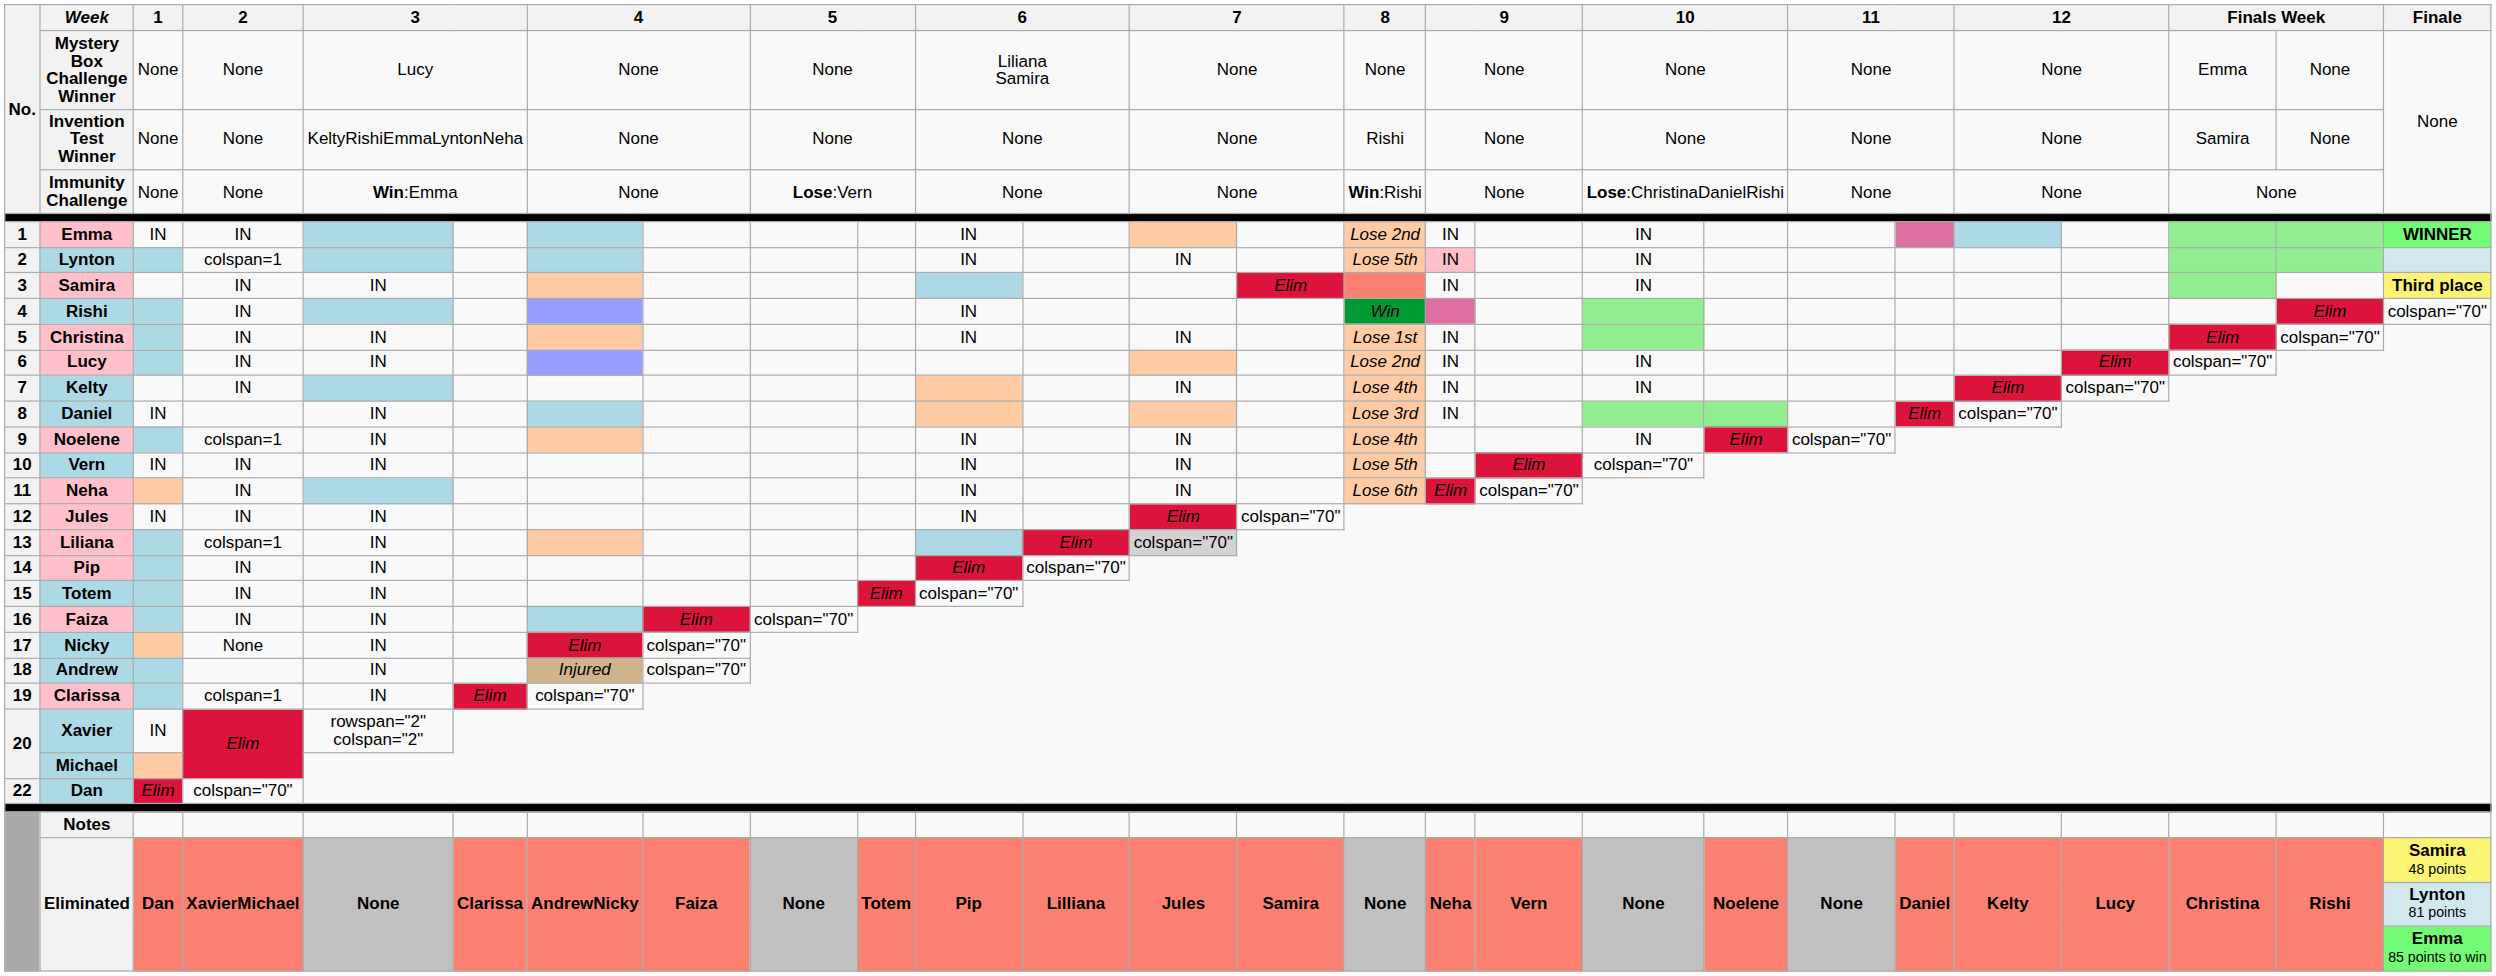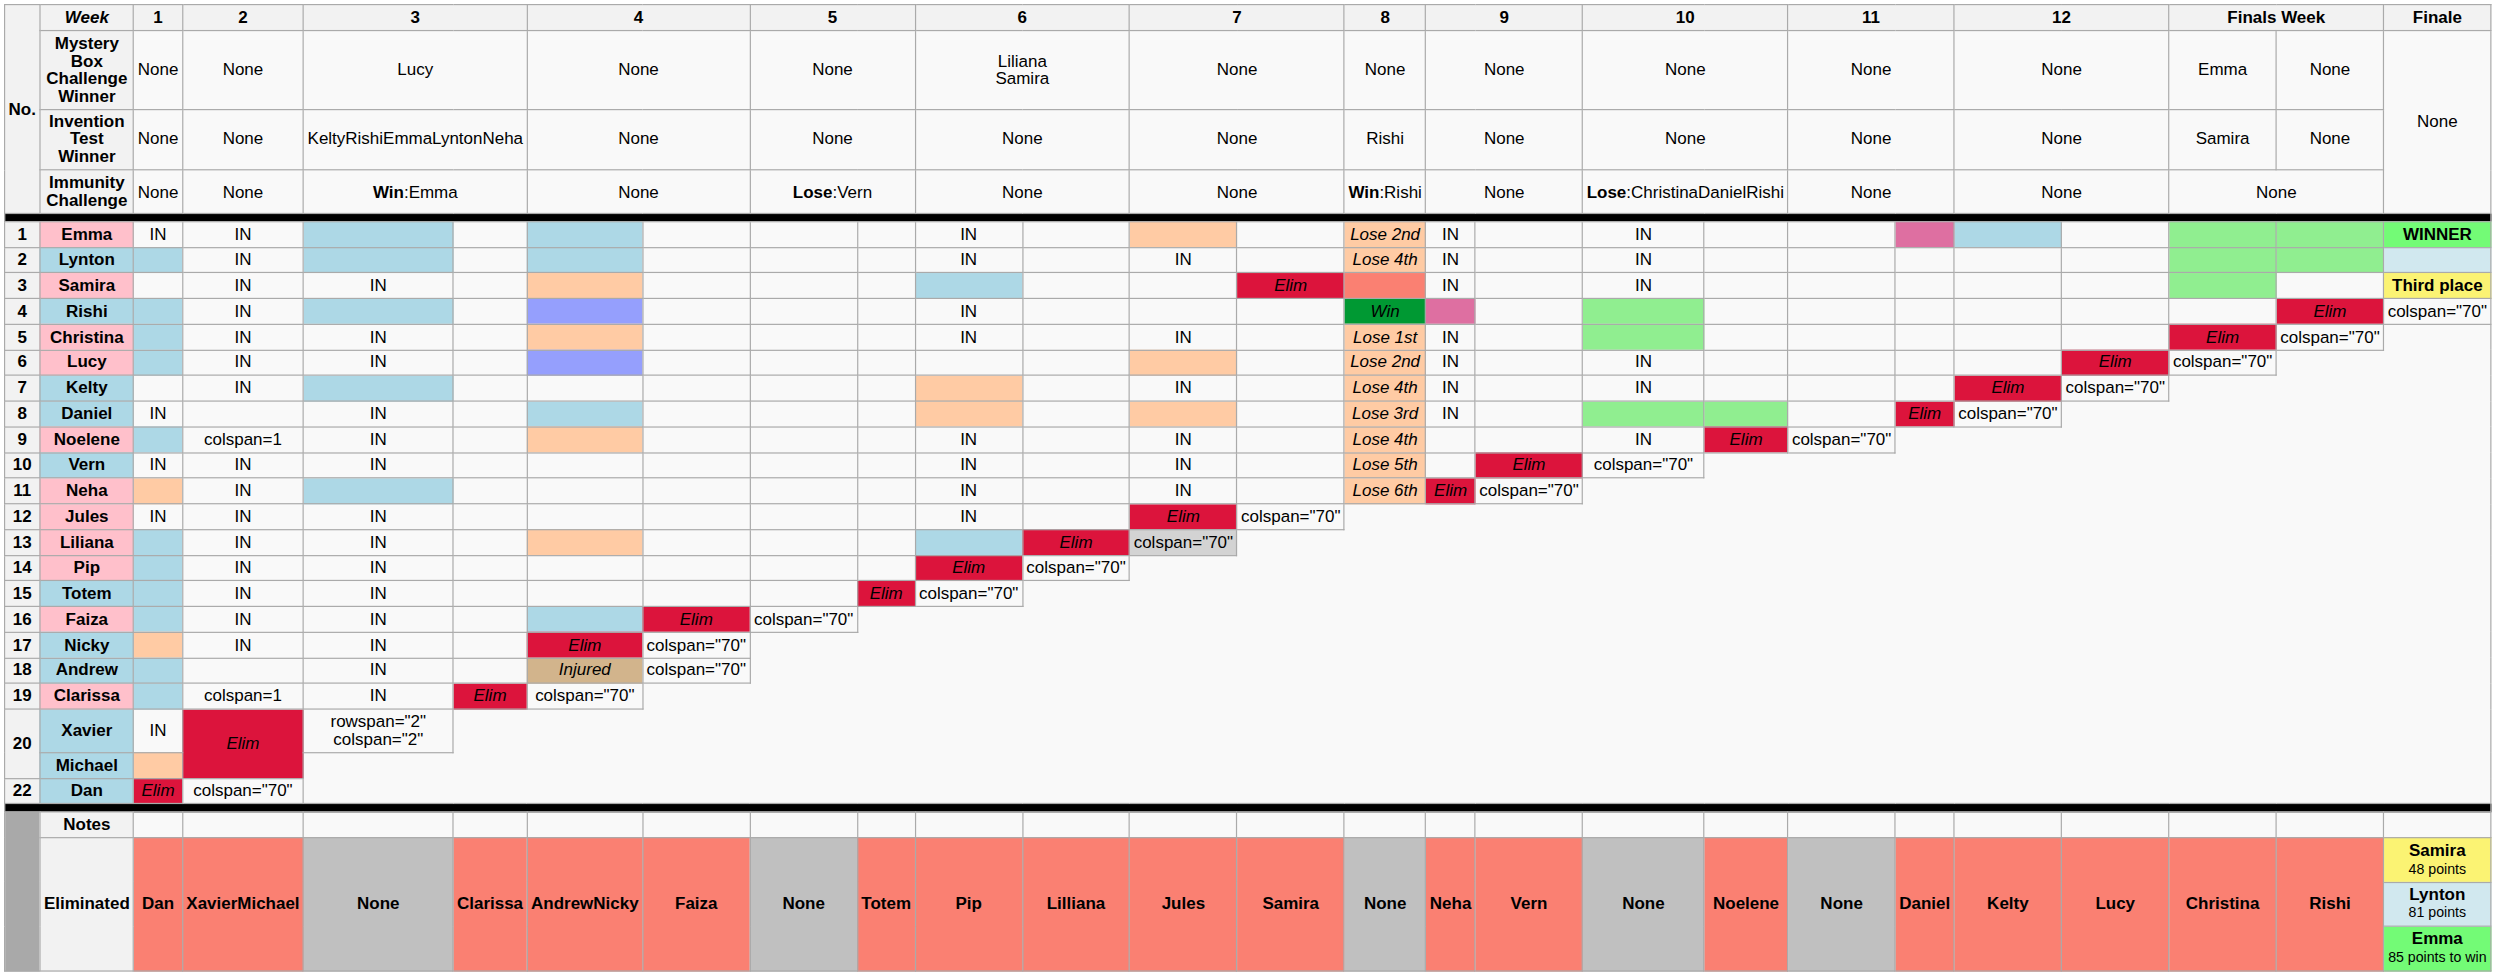(243, 260) colspan=1 -> (243, 260) IN
(1385, 260) Lose 5th -> (1385, 260) Lose 4th
(1451, 260) pink background -> (1451, 260) no background
(243, 542) colspan=1 -> (243, 542) IN
(243, 645) None -> (243, 645) IN
